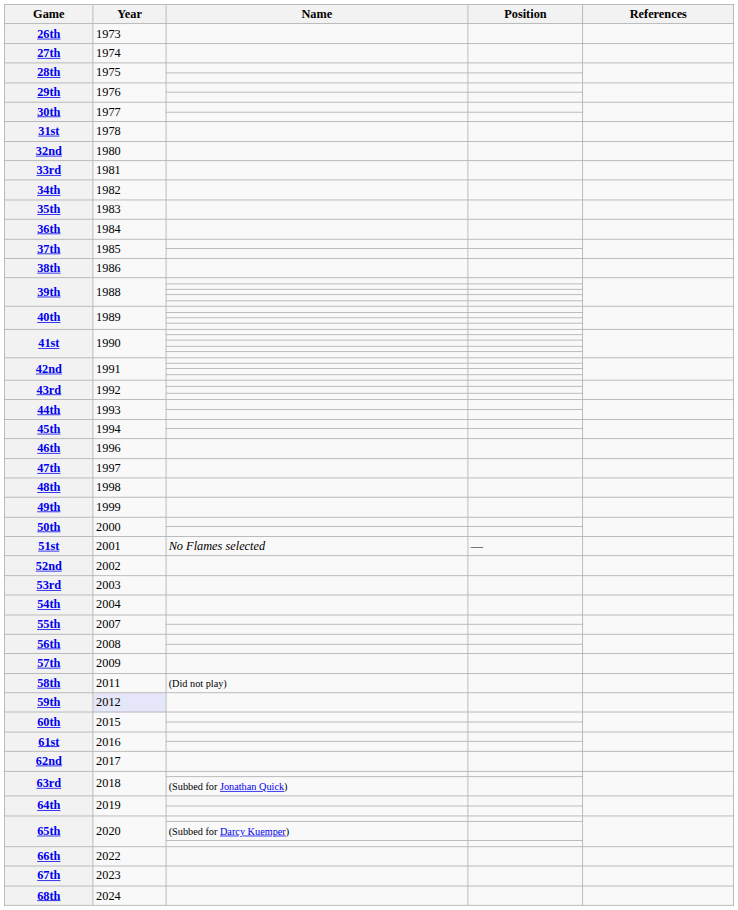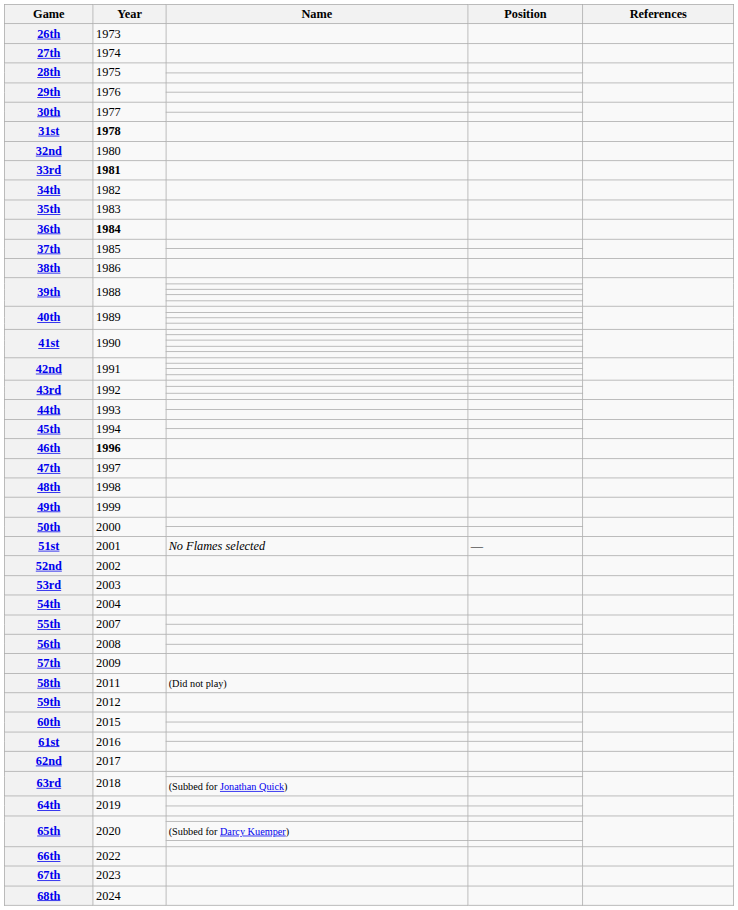(108, 131) normal -> (108, 131) bold
(108, 170) normal -> (108, 170) bold
(108, 229) normal -> (108, 229) bold
(108, 448) normal -> (108, 448) bold
(108, 702) lavender background -> (108, 702) no background
